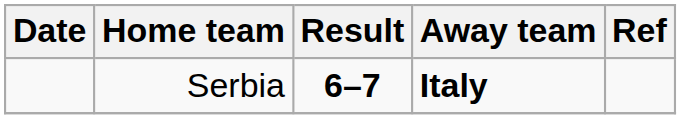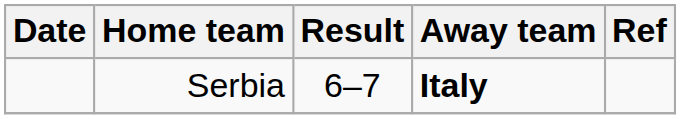(352, 85) bold -> (352, 85) normal
